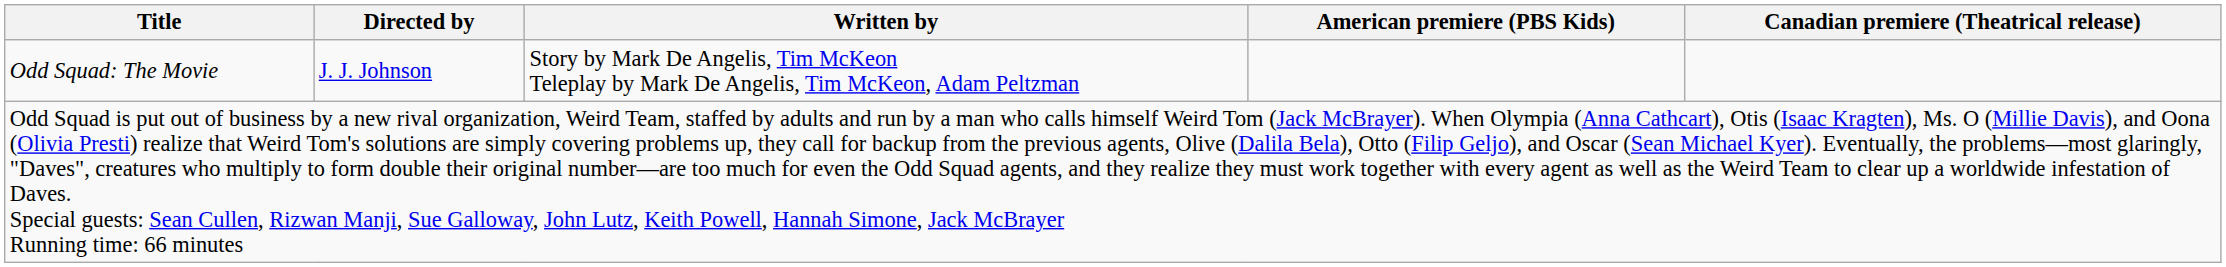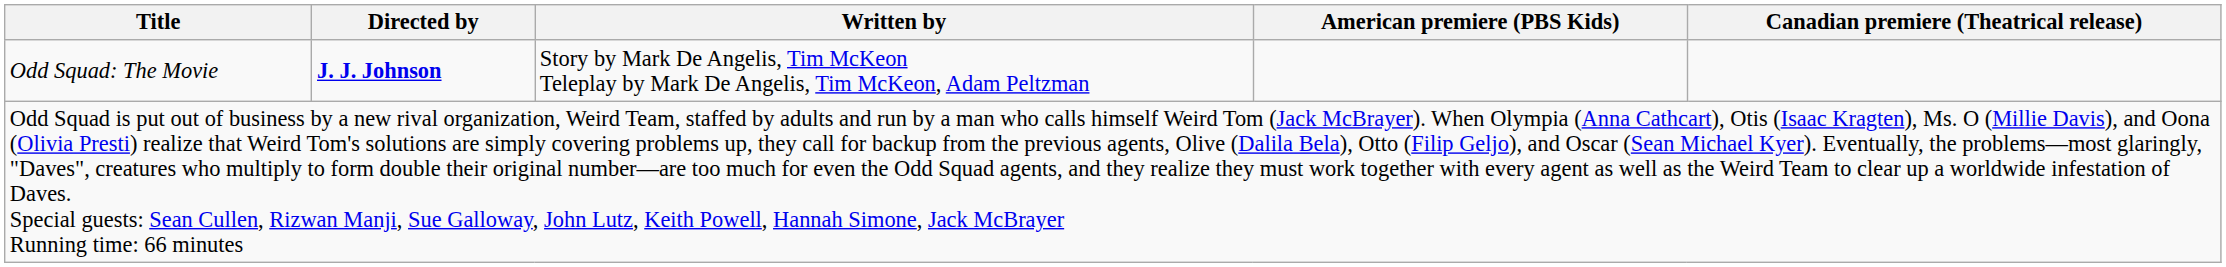(375, 70) normal -> (379, 70) bold
